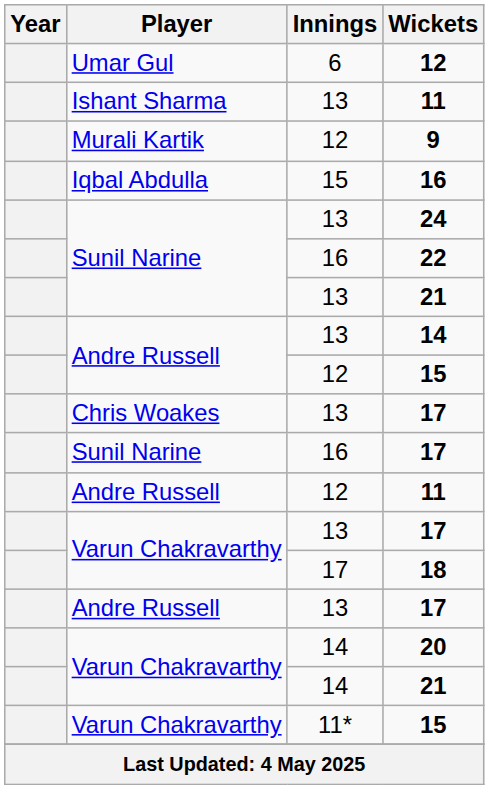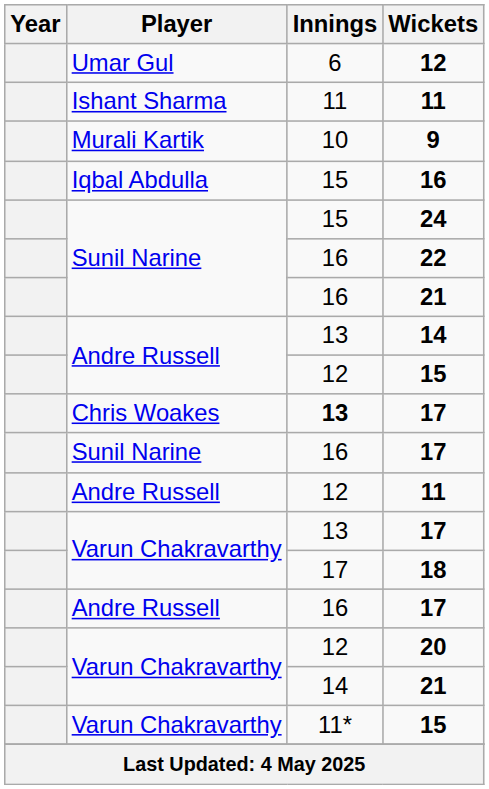(335, 102) 13 -> (335, 102) 11
(335, 141) 12 -> (335, 141) 10
(335, 219) 13 -> (335, 219) 15
(335, 296) 13 -> (335, 296) 16
(335, 413) normal -> (335, 413) bold
(335, 608) 13 -> (335, 608) 16
(335, 647) 14 -> (335, 647) 12
